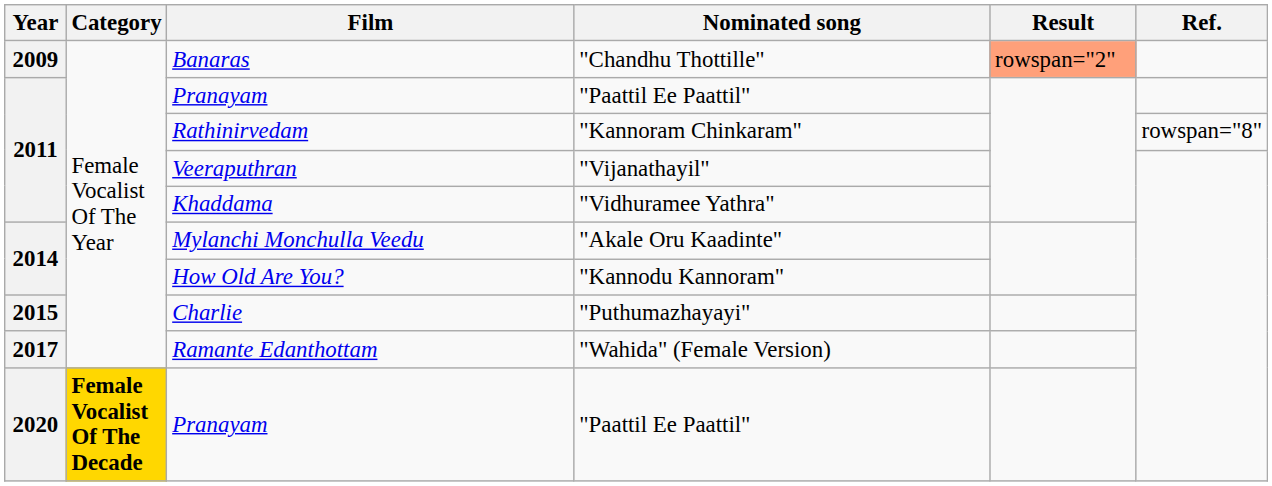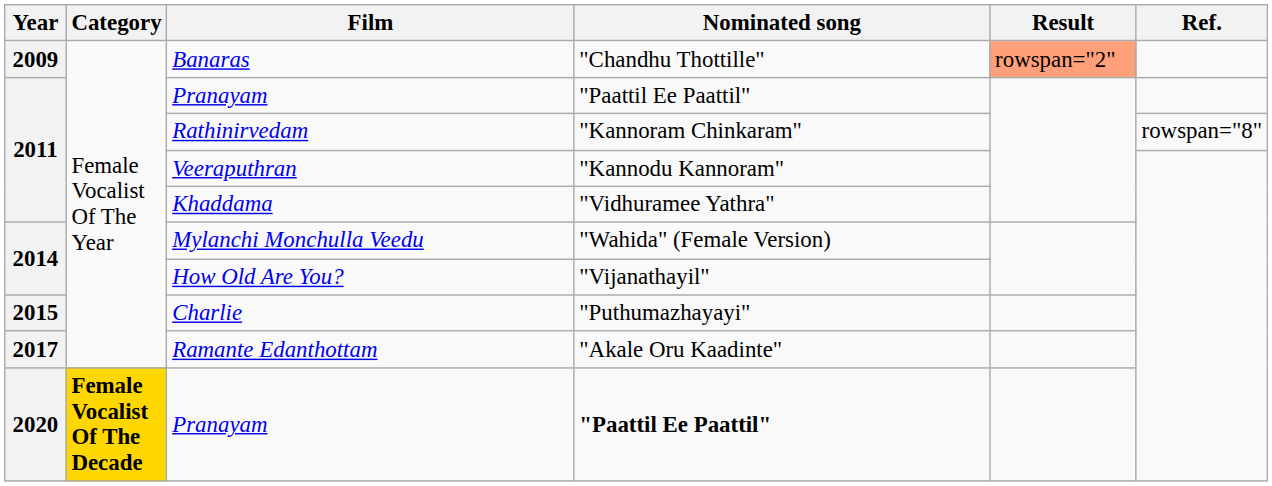(644, 167) "Vijanathayil" -> (682, 167) "Kannodu Kannoram"
(681, 240) "Akale Oru Kaadinte" -> (705, 240) "Wahida" (Female Version)
(682, 276) "Kannodu Kannoram" -> (644, 276) "Vijanathayil"
(705, 349) "Wahida" (Female Version) -> (681, 349) "Akale Oru Kaadinte"
(665, 424) normal -> (675, 424) bold
